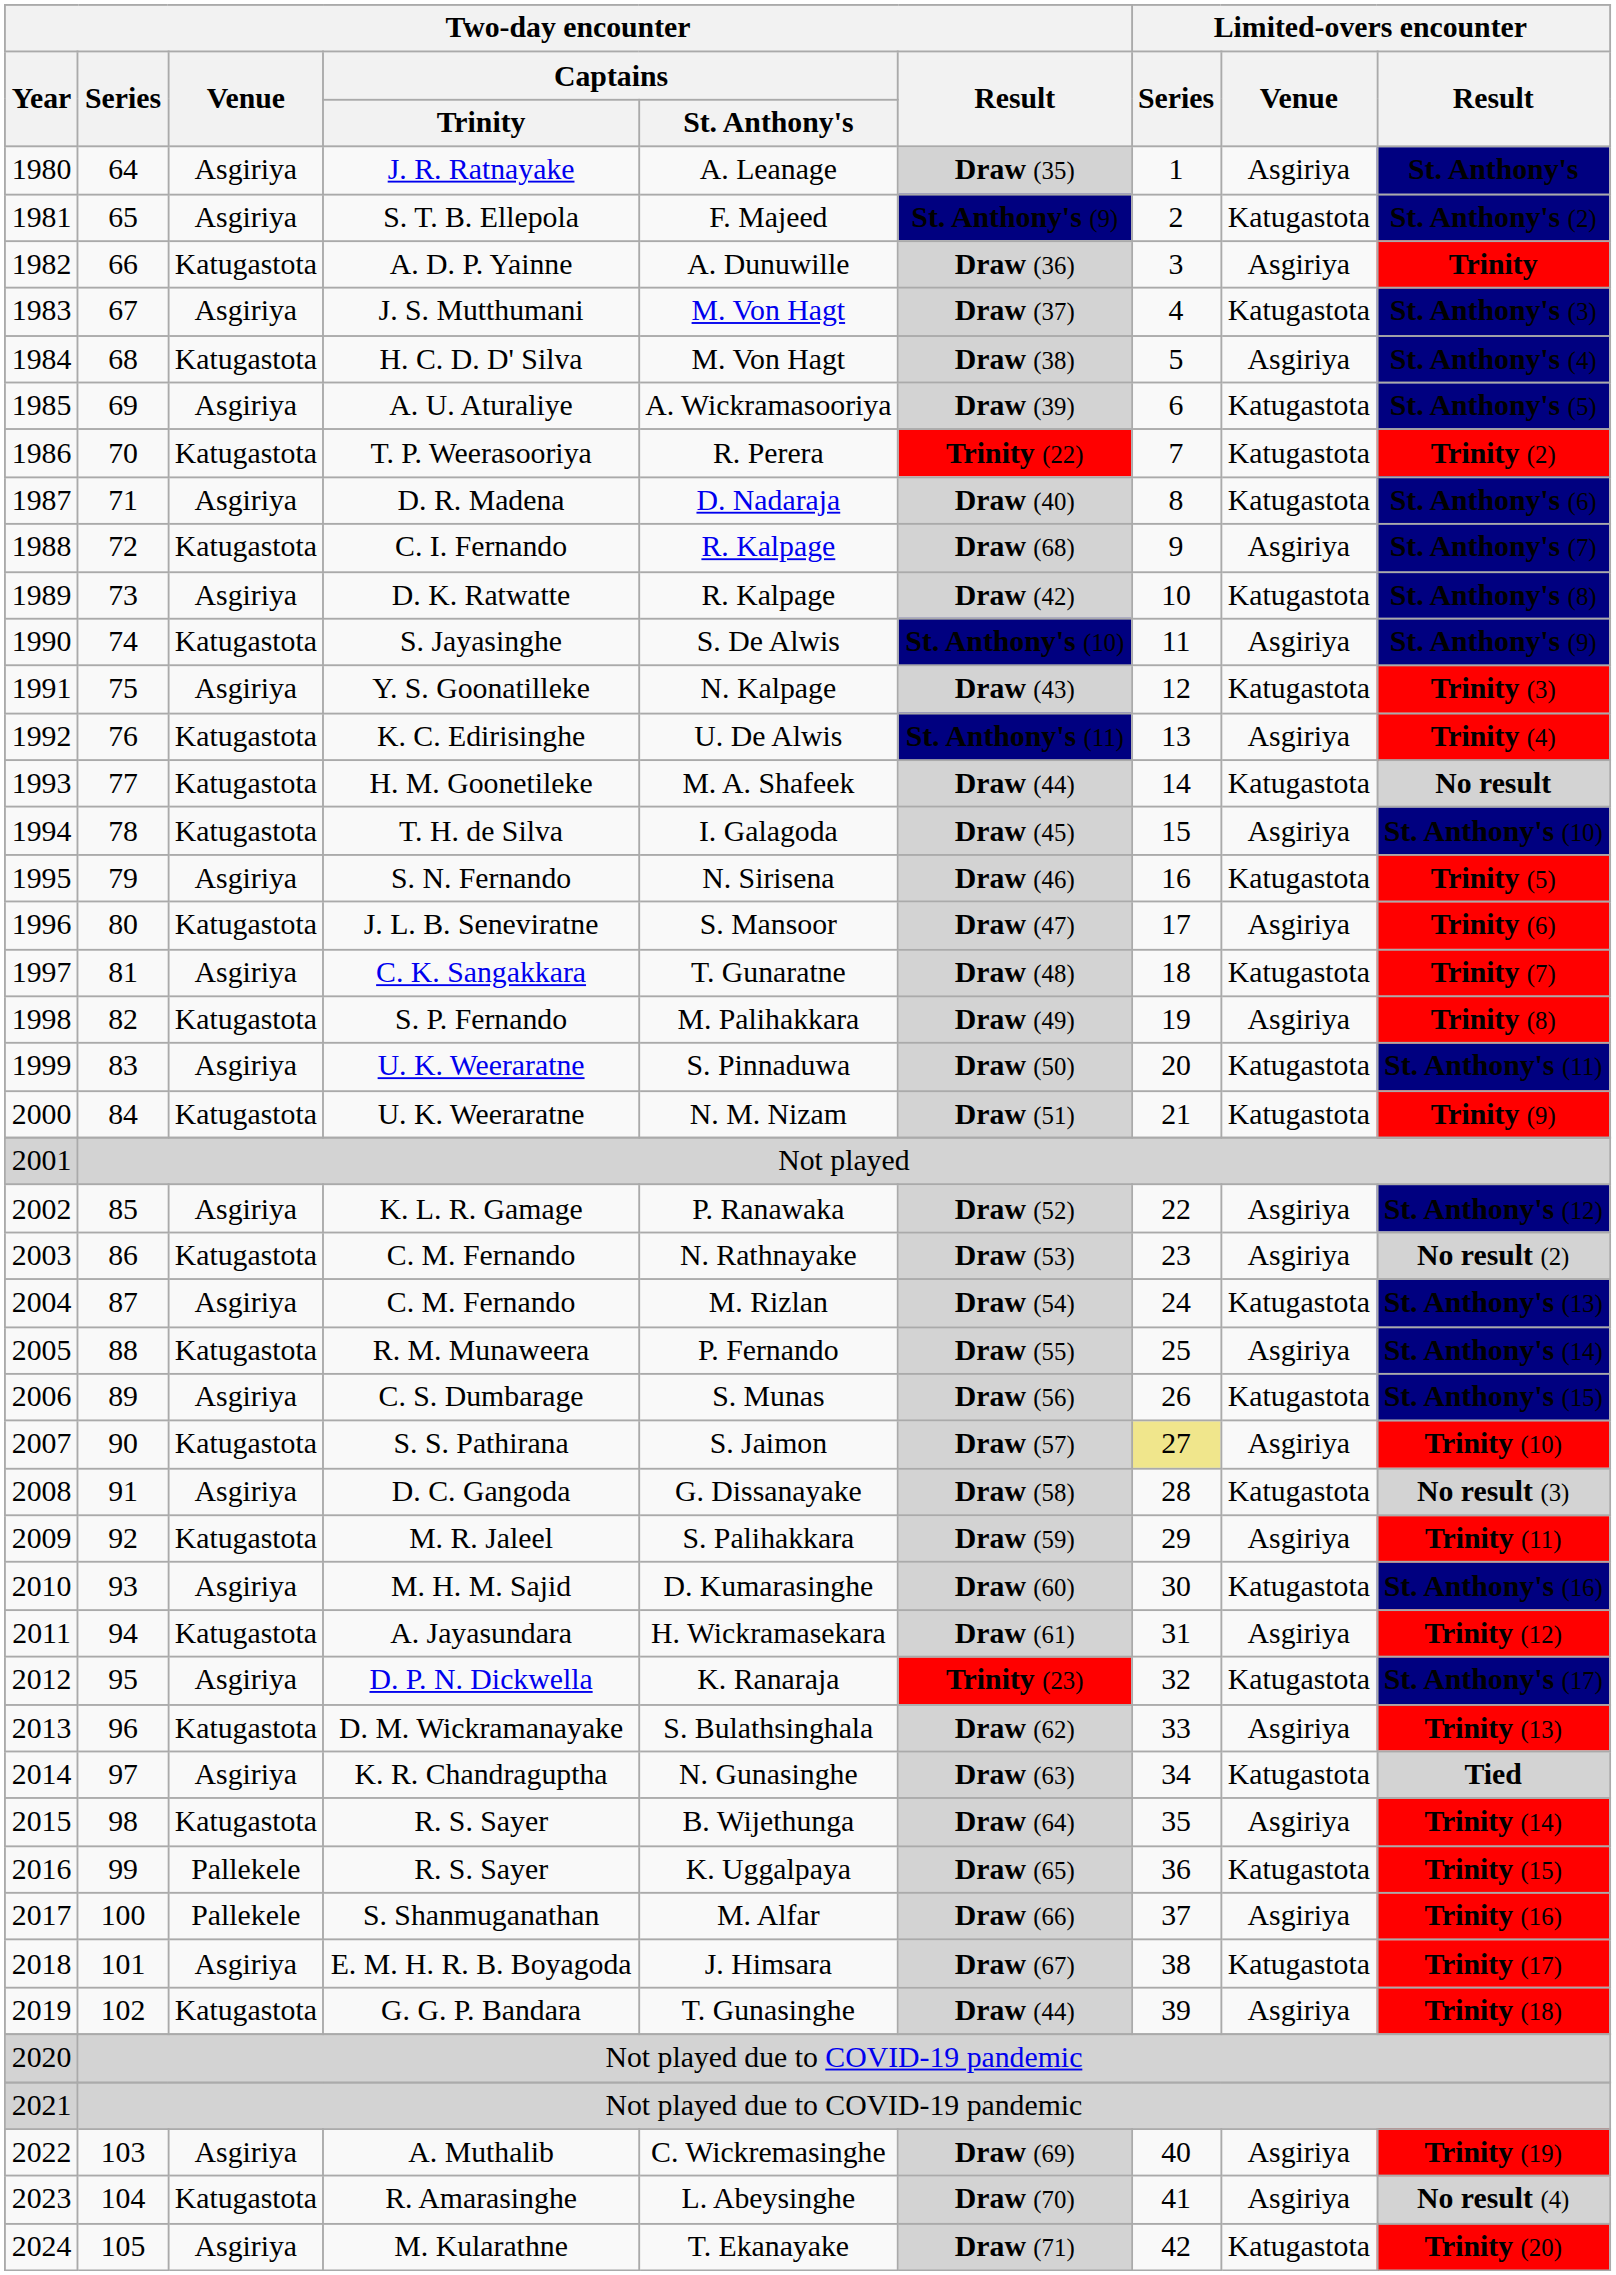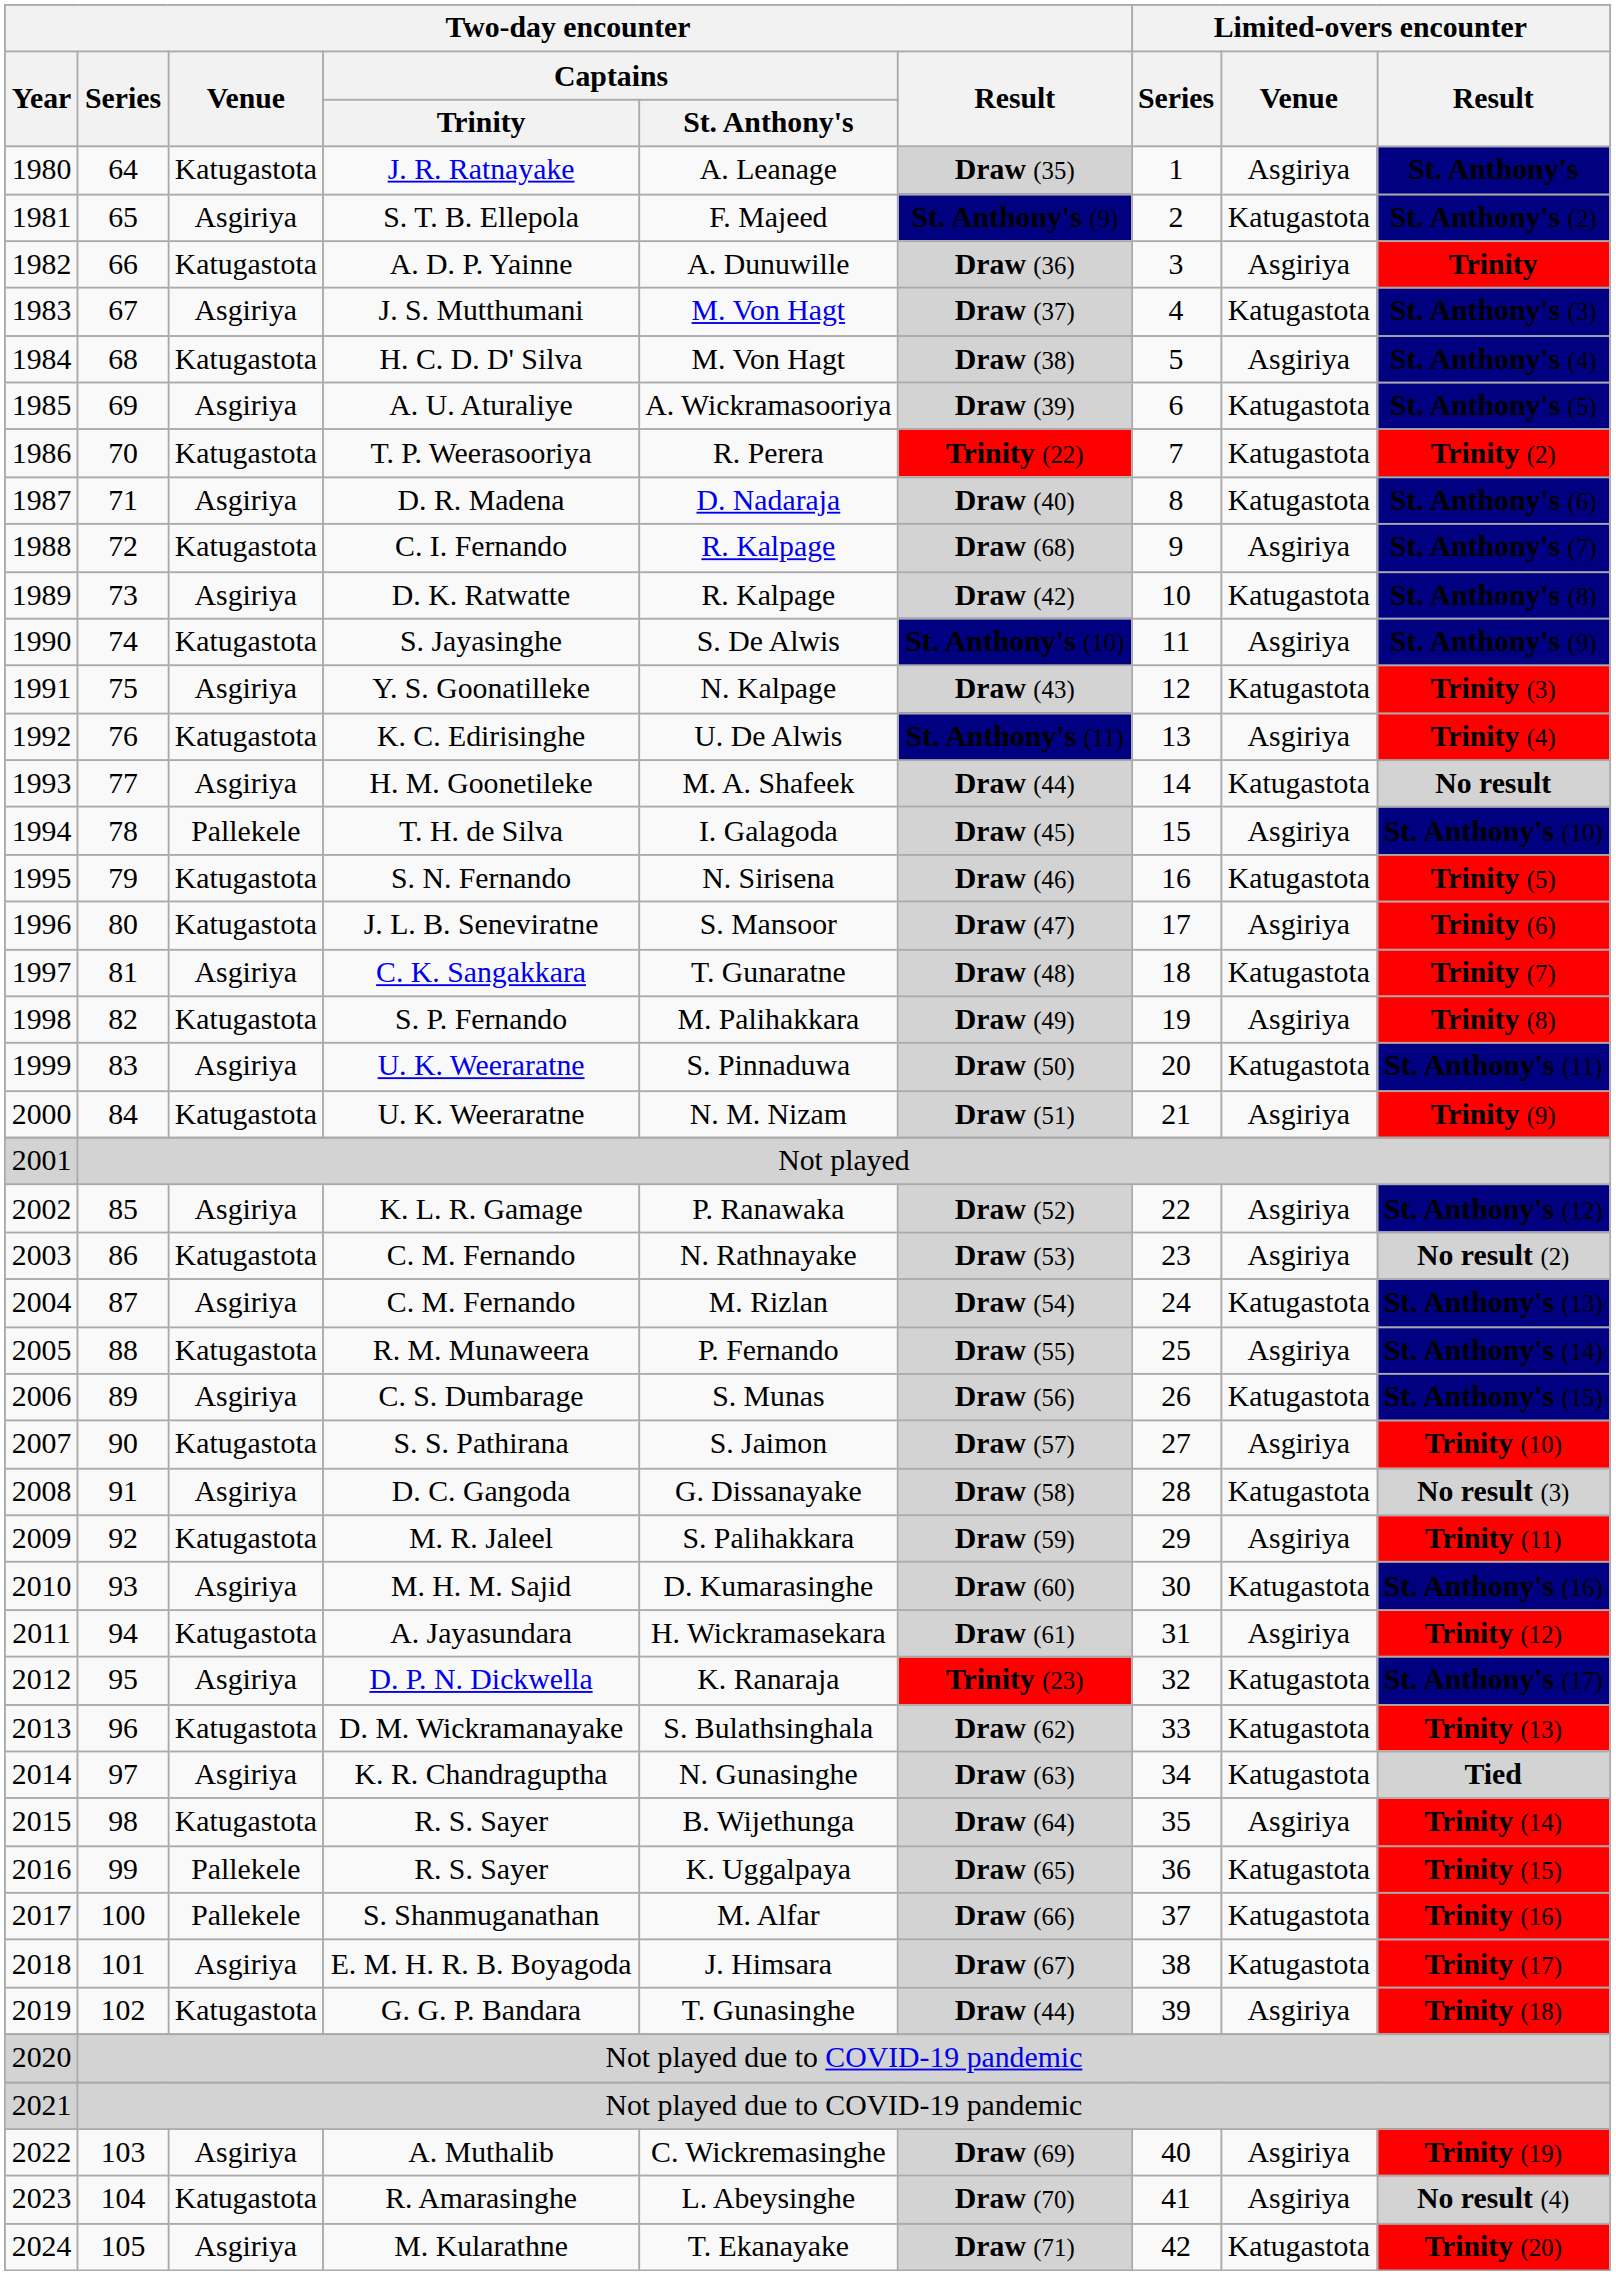(246, 169) Asgiriya -> (246, 169) Katugastota
(246, 783) Katugastota -> (246, 783) Asgiriya
(246, 830) Katugastota -> (246, 830) Pallekele
(246, 877) Asgiriya -> (246, 877) Katugastota
(1299, 1113) Katugastota -> (1299, 1113) Asgiriya
(1176, 1444) khaki background -> (1176, 1444) no background
(1299, 1727) Asgiriya -> (1299, 1727) Katugastota
(1299, 1915) Asgiriya -> (1299, 1915) Katugastota
